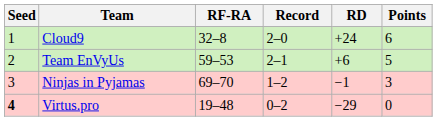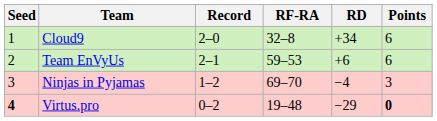columns swapped: (297, 15) <-> (229, 15)
(346, 37) +24 -> (346, 37) +34
(389, 60) 5 -> (389, 60) 6
(342, 82) −1 -> (342, 82) −4
(389, 104) normal -> (389, 104) bold
